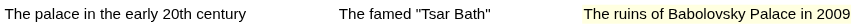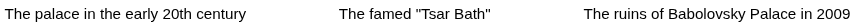(717, 14) lightyellow background -> (717, 14) no background
